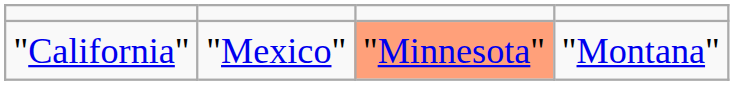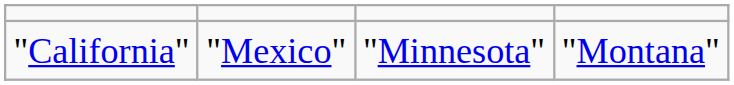(454, 49) lightsalmon background -> (454, 49) no background
